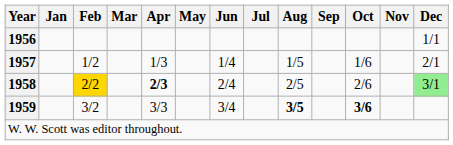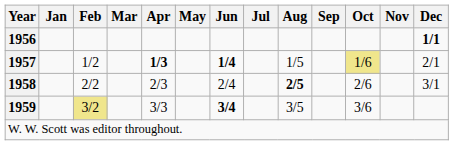(431, 39) normal -> (431, 39) bold
(158, 62) normal -> (158, 62) bold
(227, 62) normal -> (227, 62) bold
(363, 62) no background -> (363, 62) khaki background
(90, 85) gold background -> (90, 85) no background
(158, 85) bold -> (158, 85) normal
(295, 85) normal -> (295, 85) bold
(431, 85) lightgreen background -> (431, 85) no background
(90, 107) no background -> (90, 107) khaki background
(227, 107) normal -> (227, 107) bold
(295, 107) bold -> (295, 107) normal
(363, 107) bold -> (363, 107) normal
